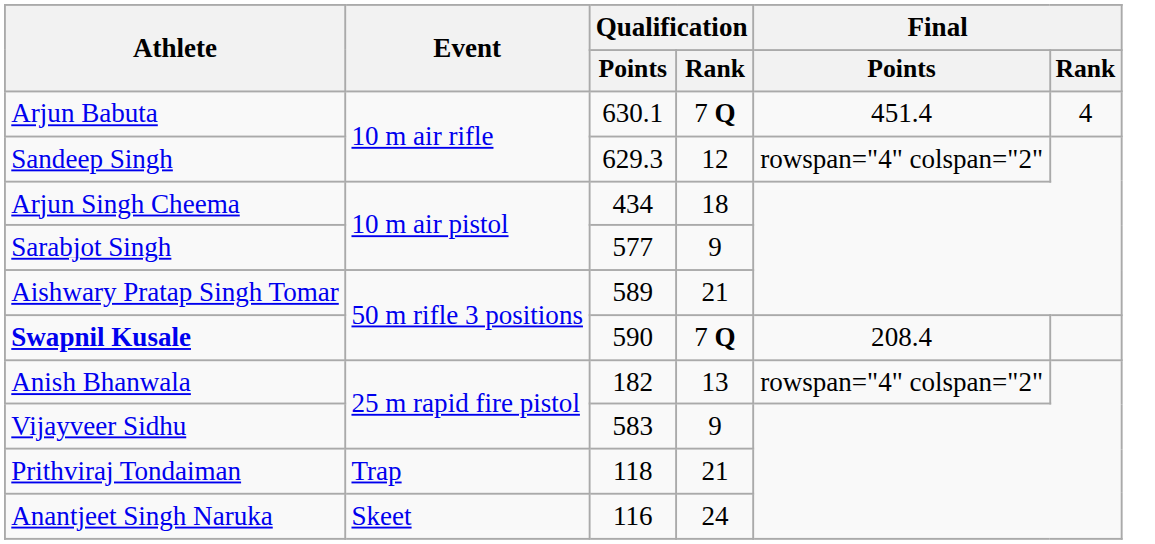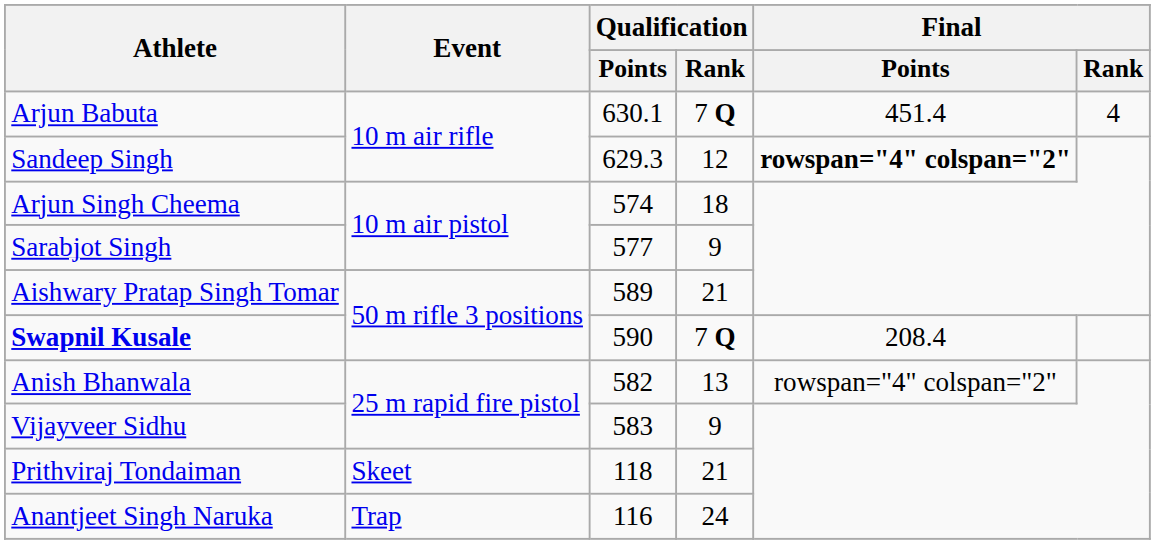(902, 158) normal -> (916, 158) bold
(633, 203) 434 -> (633, 203) 574
(633, 382) 182 -> (633, 382) 582
(377, 471) Trap -> (382, 471) Skeet
(382, 515) Skeet -> (377, 515) Trap
